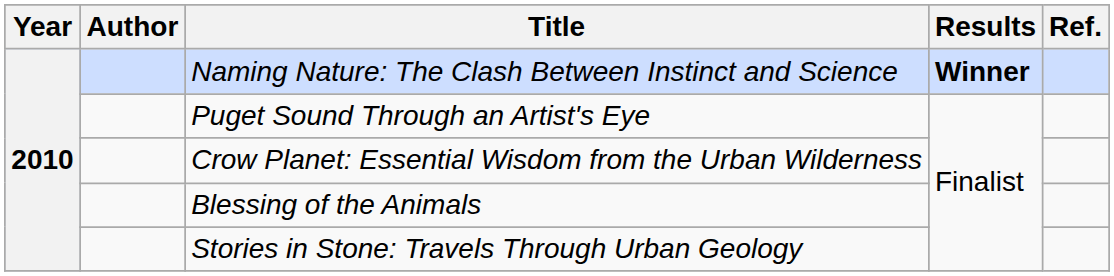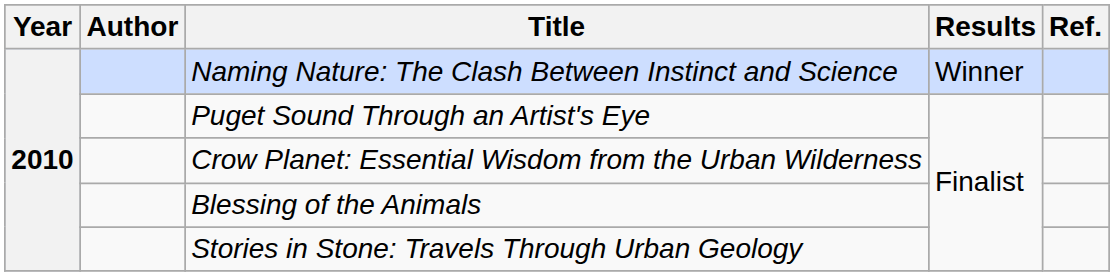(982, 71) bold -> (979, 71) normal
